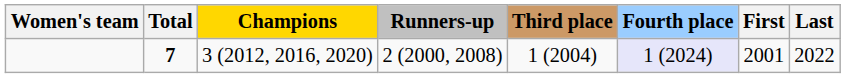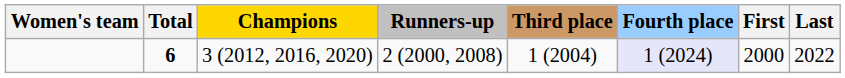(170, 55) 7 -> (170, 55) 6
(764, 55) 2001 -> (764, 55) 2000
